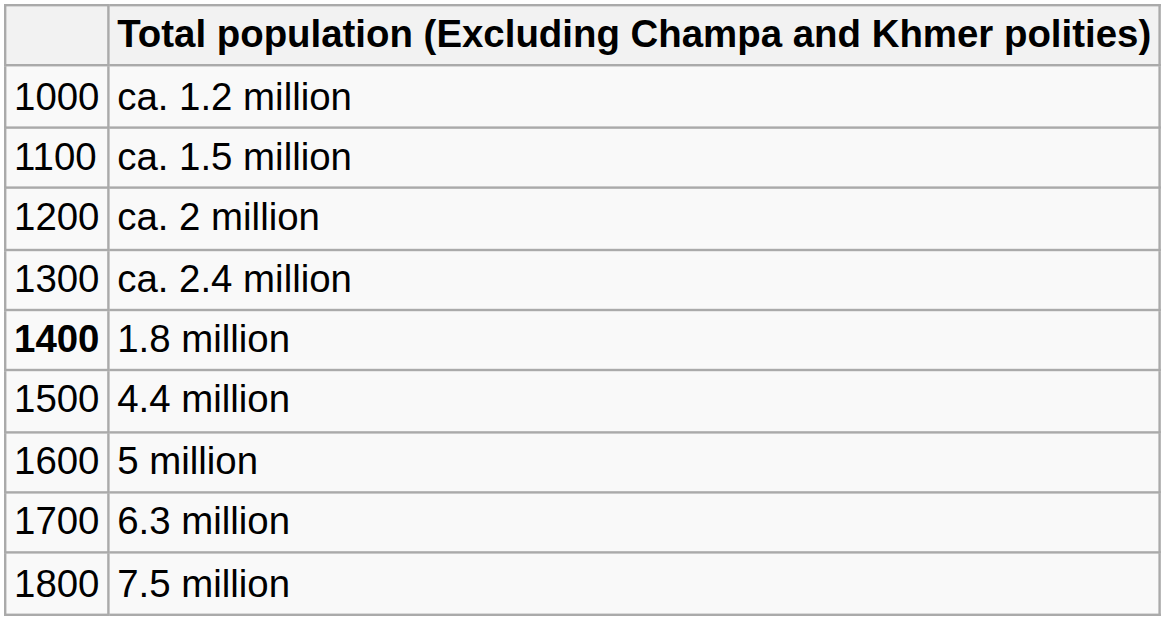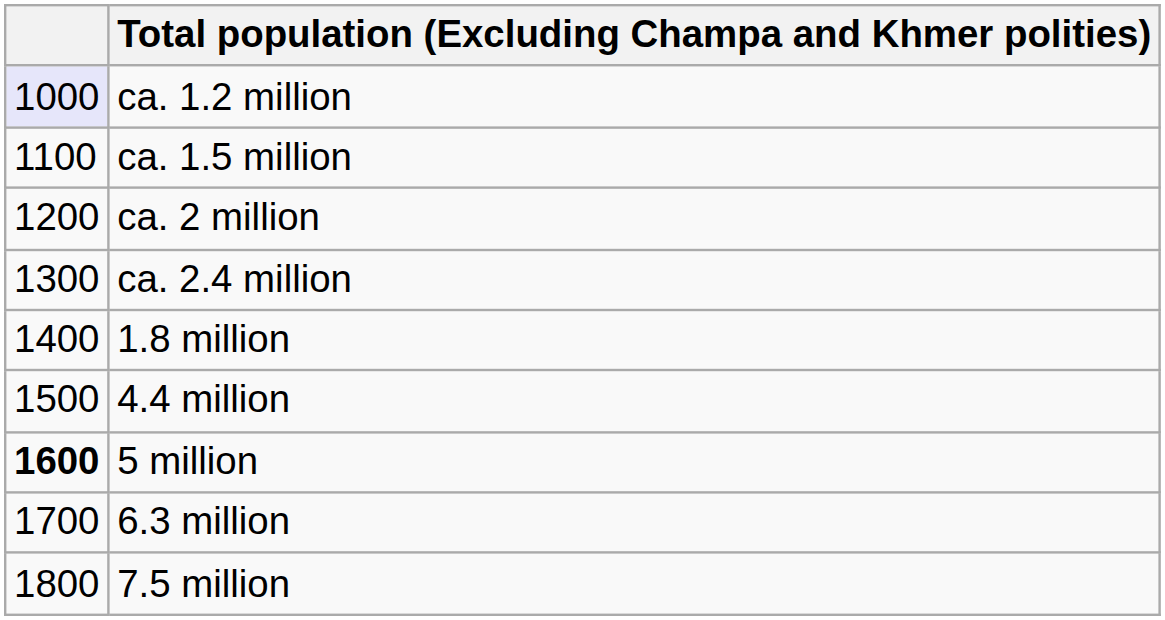(57, 95) no background -> (57, 95) lavender background
(57, 339) bold -> (57, 339) normal
(57, 461) normal -> (57, 461) bold
